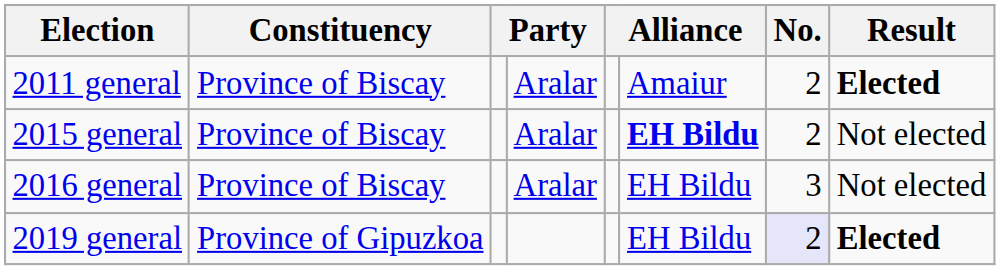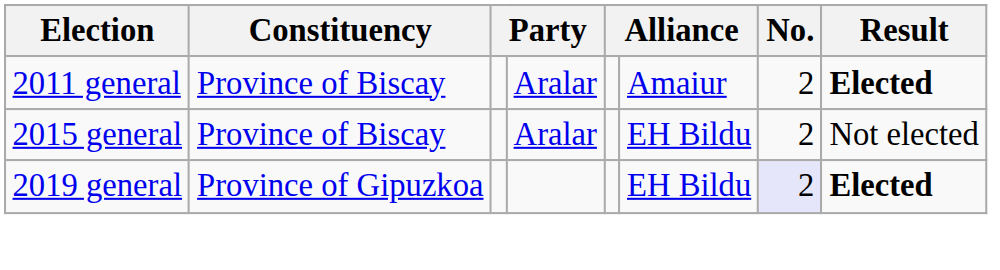(693, 133) bold -> (689, 133) normal
- row: (97, 185)
